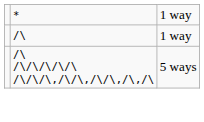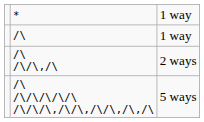+ row: (35, 61)
